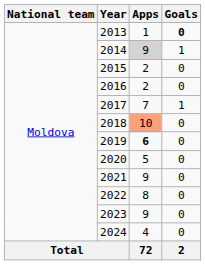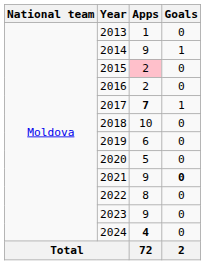(181, 32) bold -> (181, 32) normal
(146, 50) lightgrey background -> (146, 50) no background
(146, 68) no background -> (146, 68) pink background
(146, 105) normal -> (146, 105) bold
(146, 123) lightsalmon background -> (146, 123) no background
(146, 141) bold -> (146, 141) normal
(181, 178) normal -> (181, 178) bold
(146, 232) normal -> (146, 232) bold
